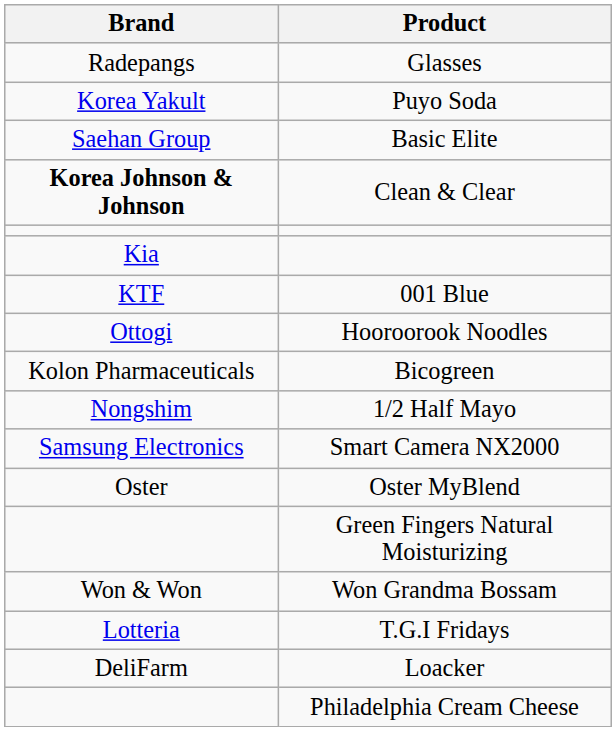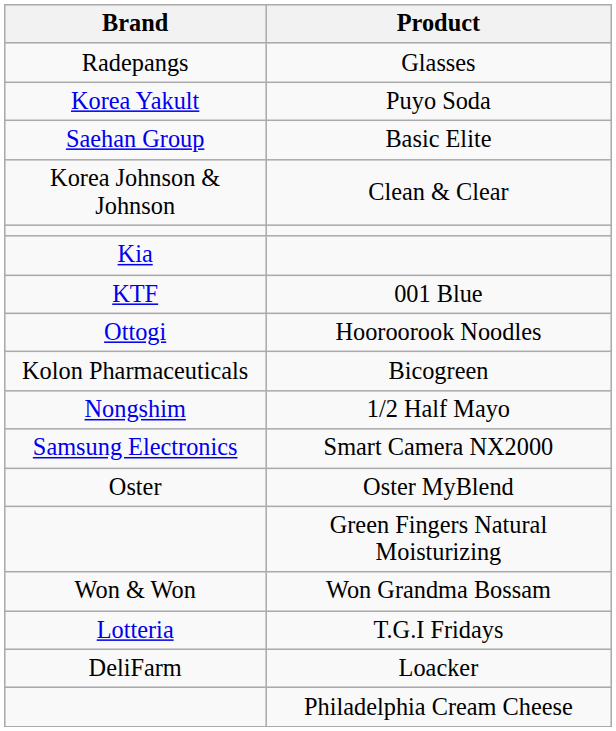(141, 191) bold -> (135, 191) normal
